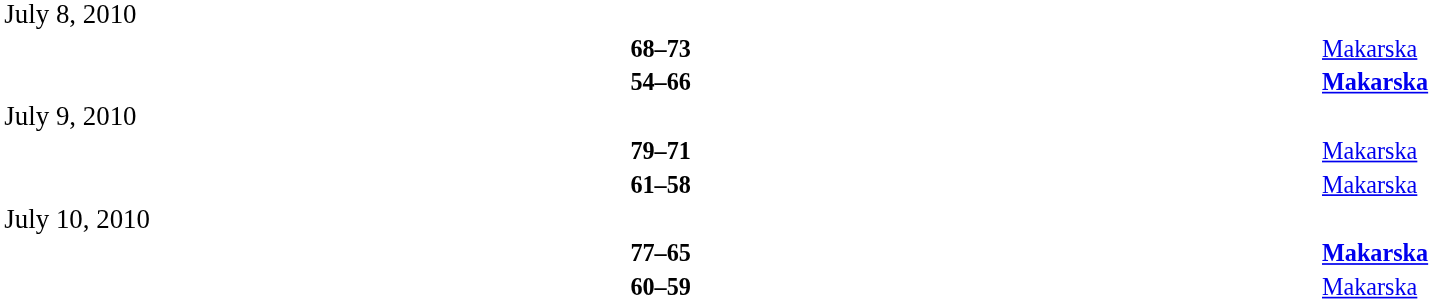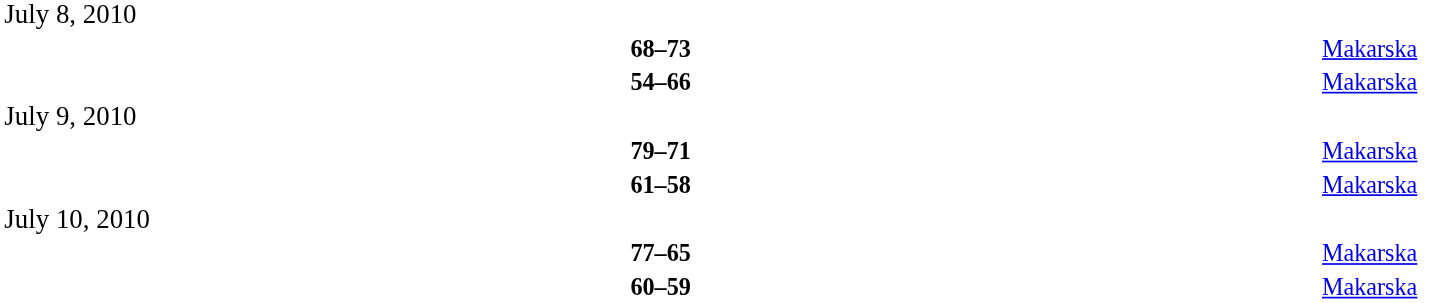(1375, 82) bold -> (1370, 82) normal
(1375, 253) bold -> (1370, 253) normal
